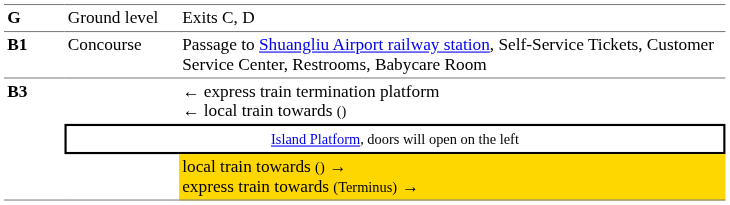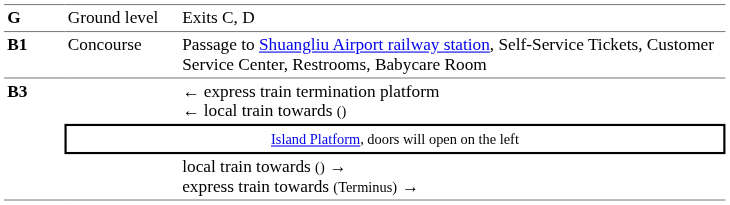(300, 176) gold background -> (300, 176) no background
